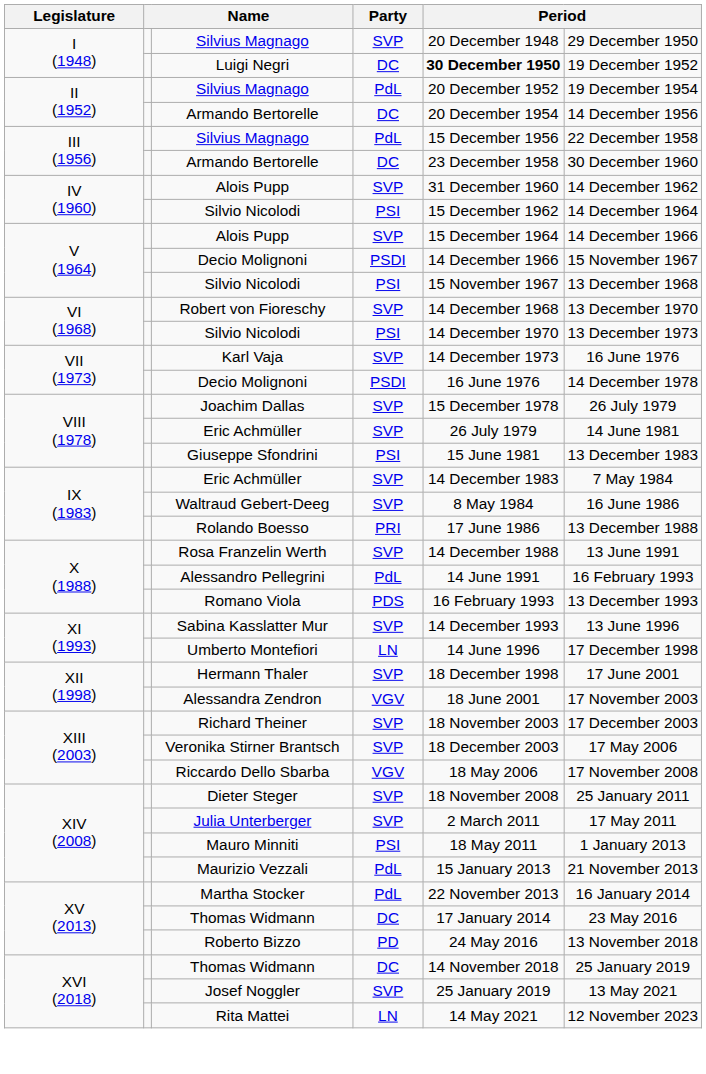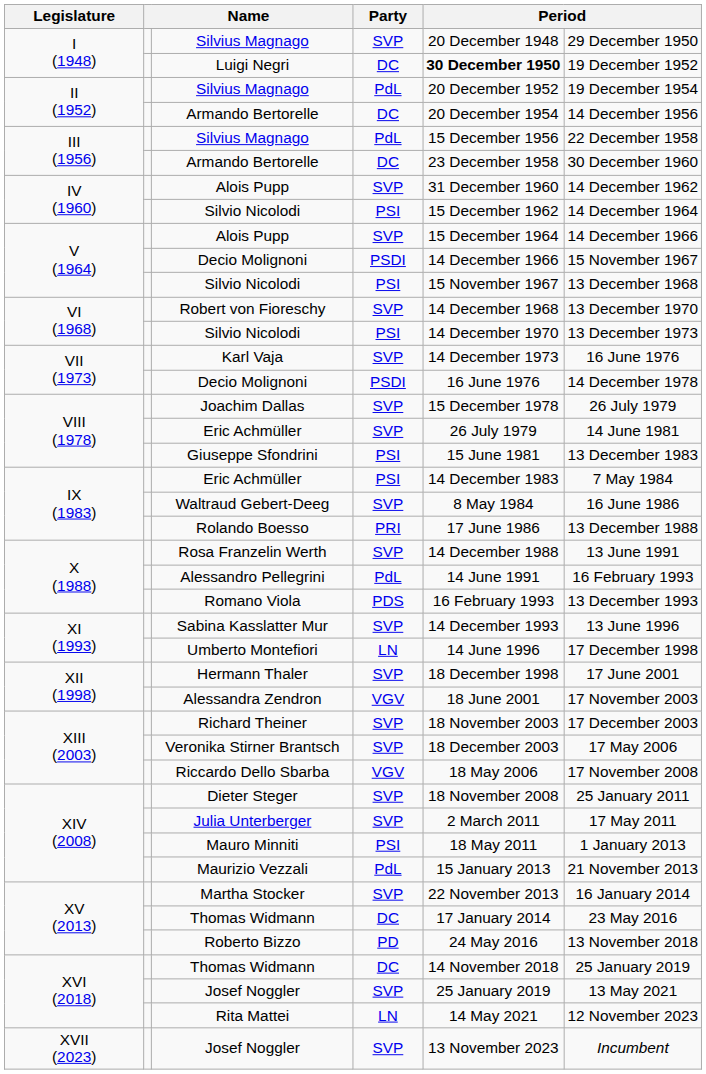(388, 479) SVP -> (388, 479) PSI
(388, 893) PdL -> (388, 893) SVP
+ row: (74, 1048)
